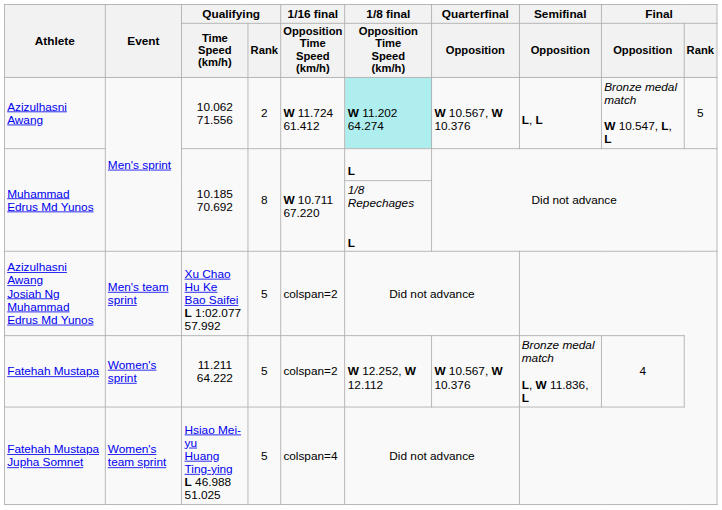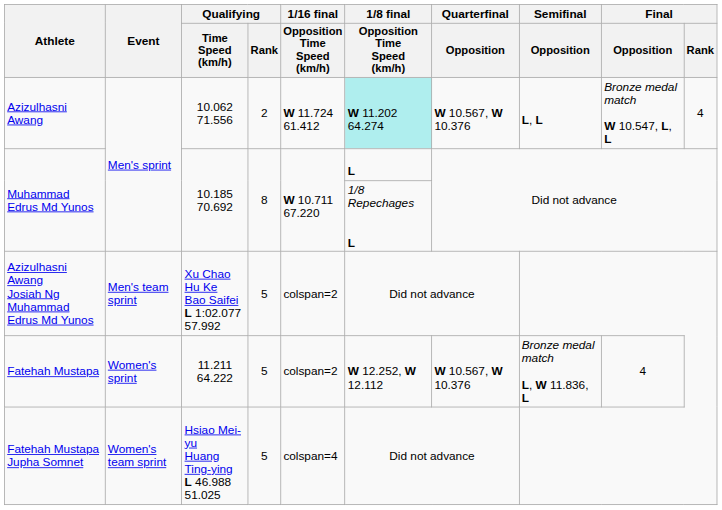(700, 114) 5 -> (700, 114) 4
